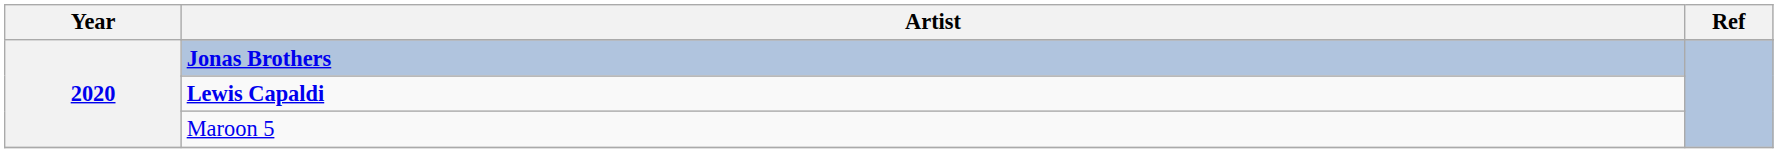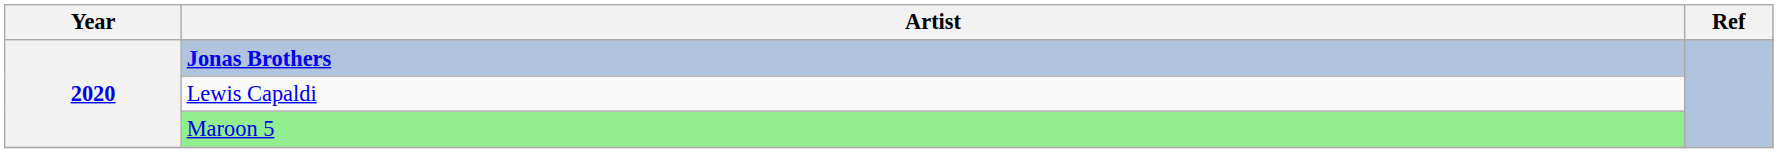(255, 93) bold -> (252, 93) normal
(231, 128) no background -> (231, 128) lightgreen background
